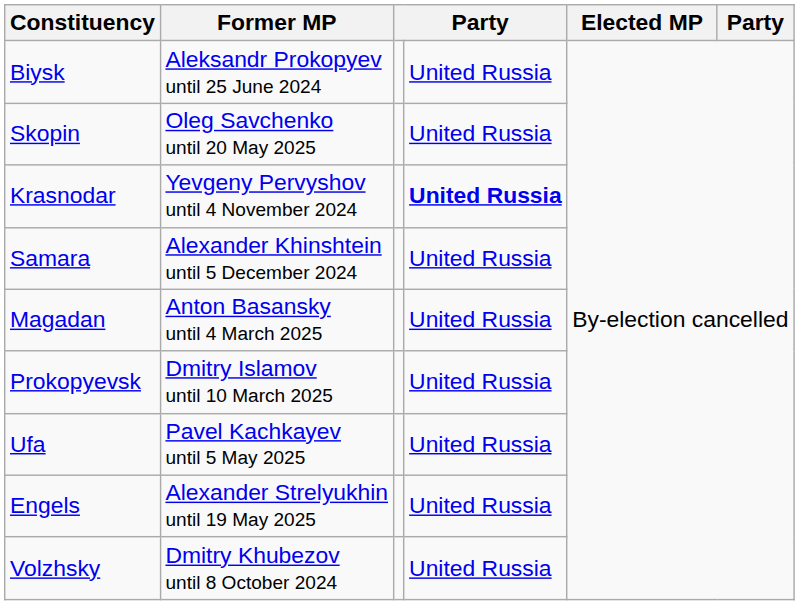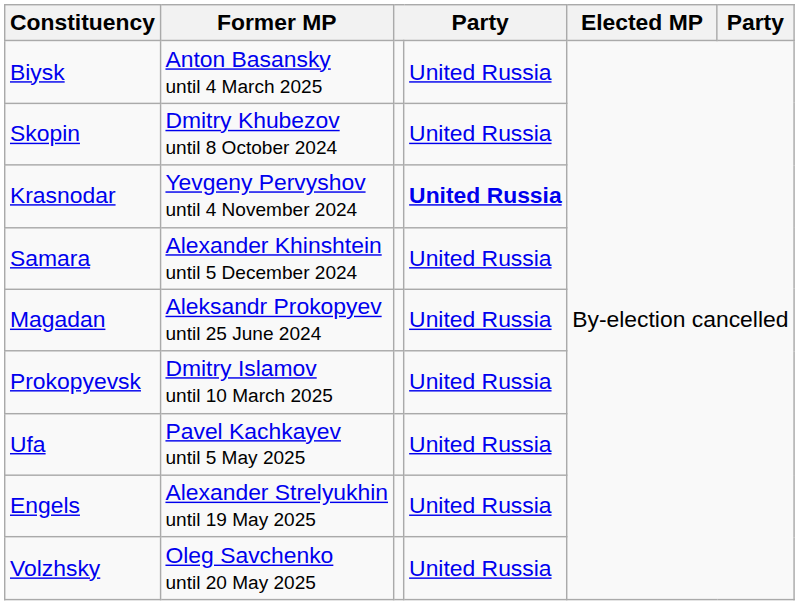(274, 71) Aleksandr Prokopyev until 25 June 2024 -> (248, 71) Anton Basansky until 4 March 2025
(249, 133) Oleg Savchenko until 20 May 2025 -> (253, 133) Dmitry Khubezov until 8 October 2024
(248, 319) Anton Basansky until 4 March 2025 -> (274, 319) Aleksandr Prokopyev until 25 June 2024
(253, 568) Dmitry Khubezov until 8 October 2024 -> (249, 568) Oleg Savchenko until 20 May 2025
